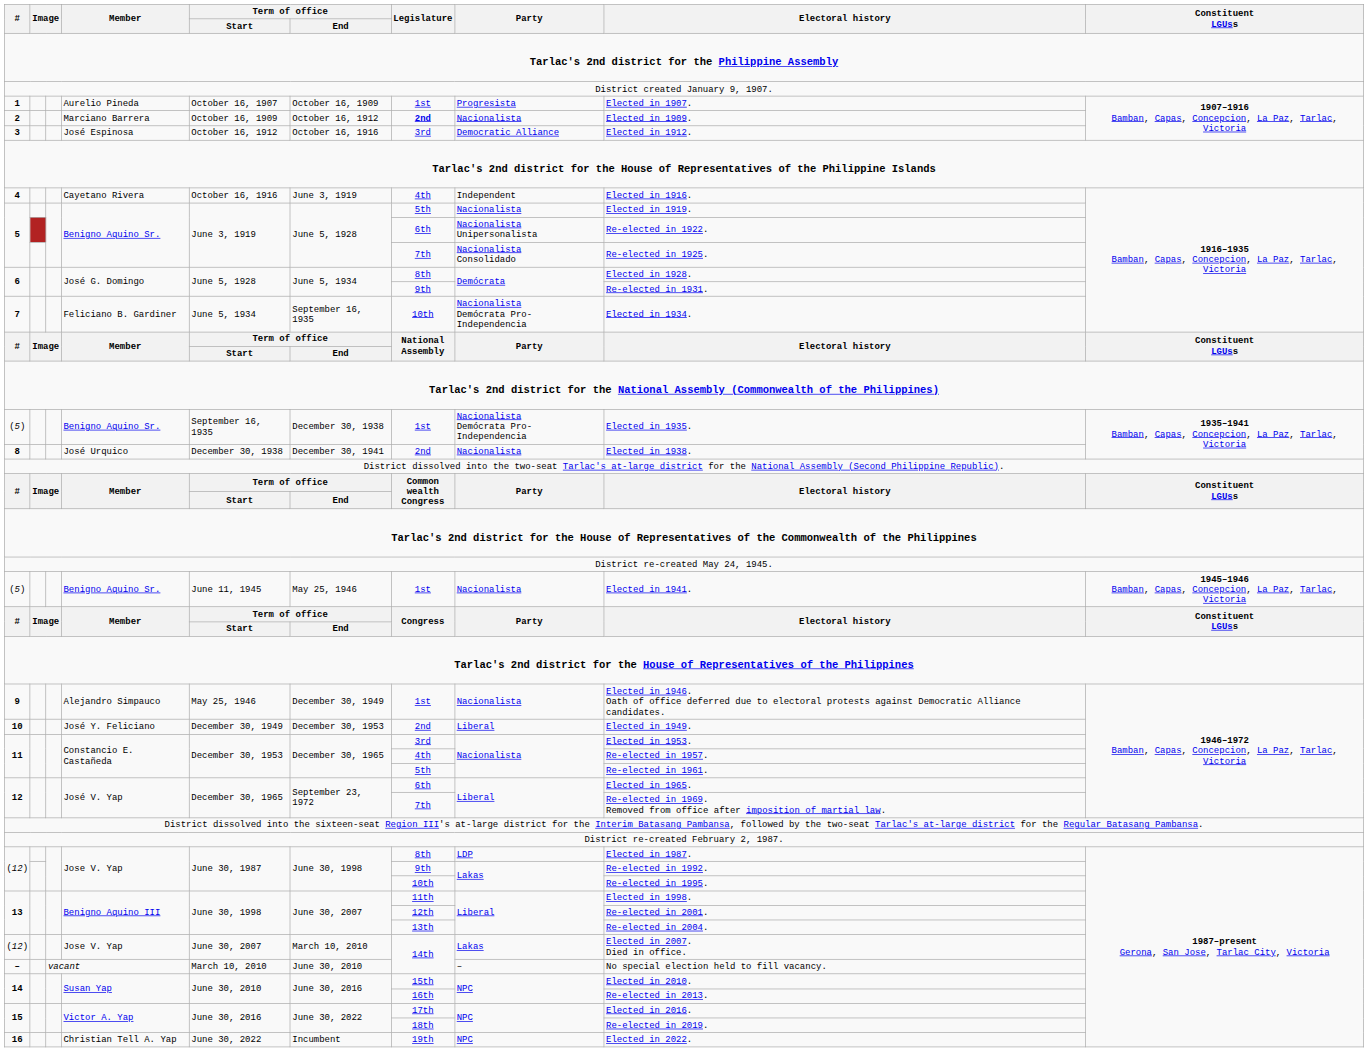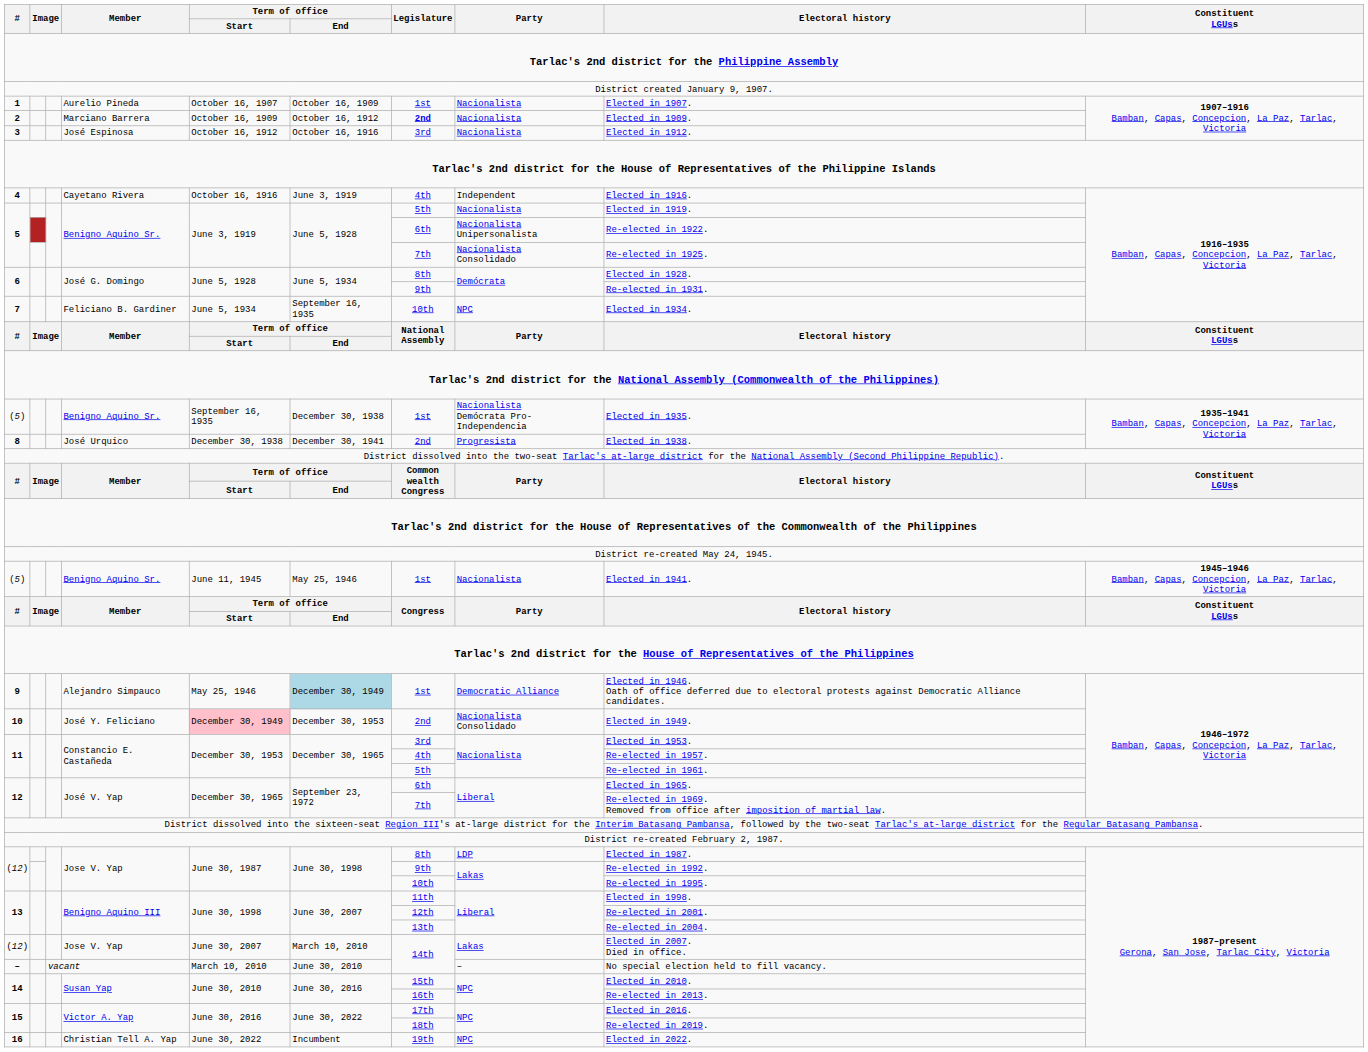(486, 104) Progresista -> (489, 104) Nacionalista
(508, 133) Democratic Alliance -> (489, 133) Nacionalista
(494, 314) Nacionalista Demócrata Pro-Independencia -> (465, 309) NPC
(489, 452) Nacionalista -> (486, 441) Progresista
(338, 702) no background -> (338, 691) lightblue background
(489, 702) Nacionalista -> (508, 691) Democratic Alliance
(237, 727) no background -> (237, 722) pink background
(476, 727) Liberal -> (489, 722) Nacionalista Consolidado
